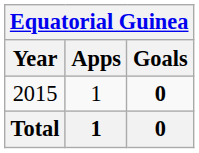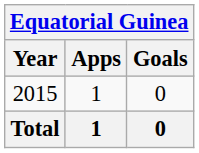(160, 93) bold -> (160, 93) normal
